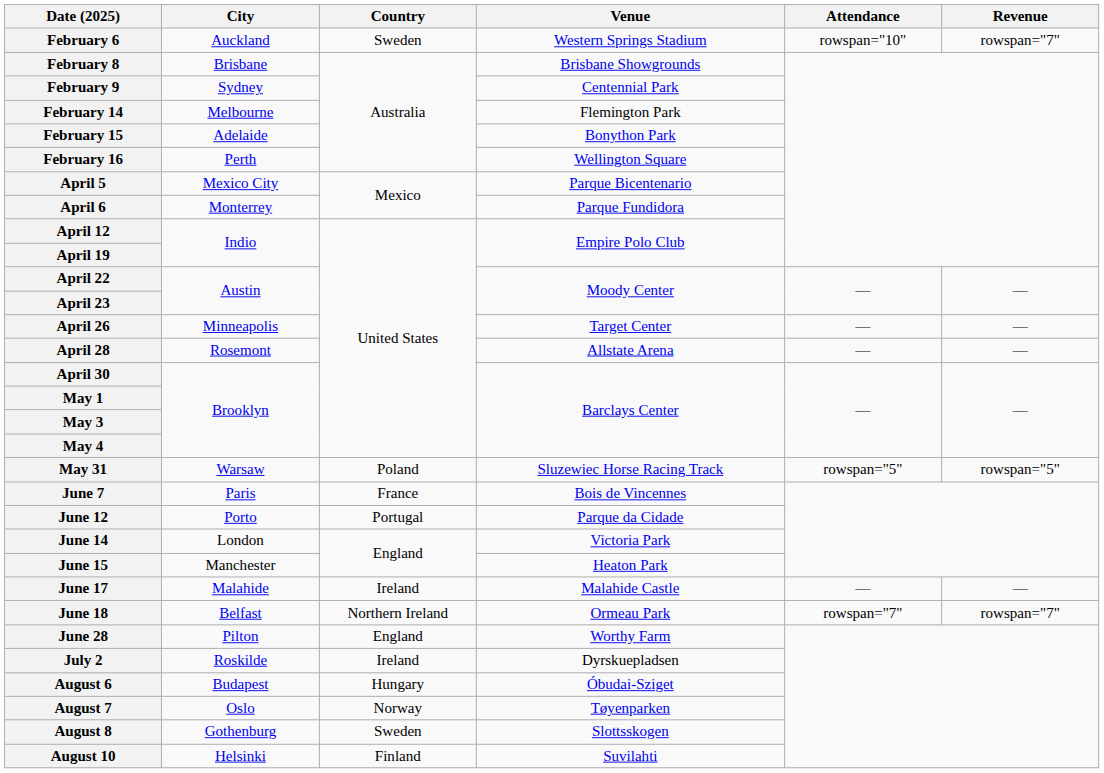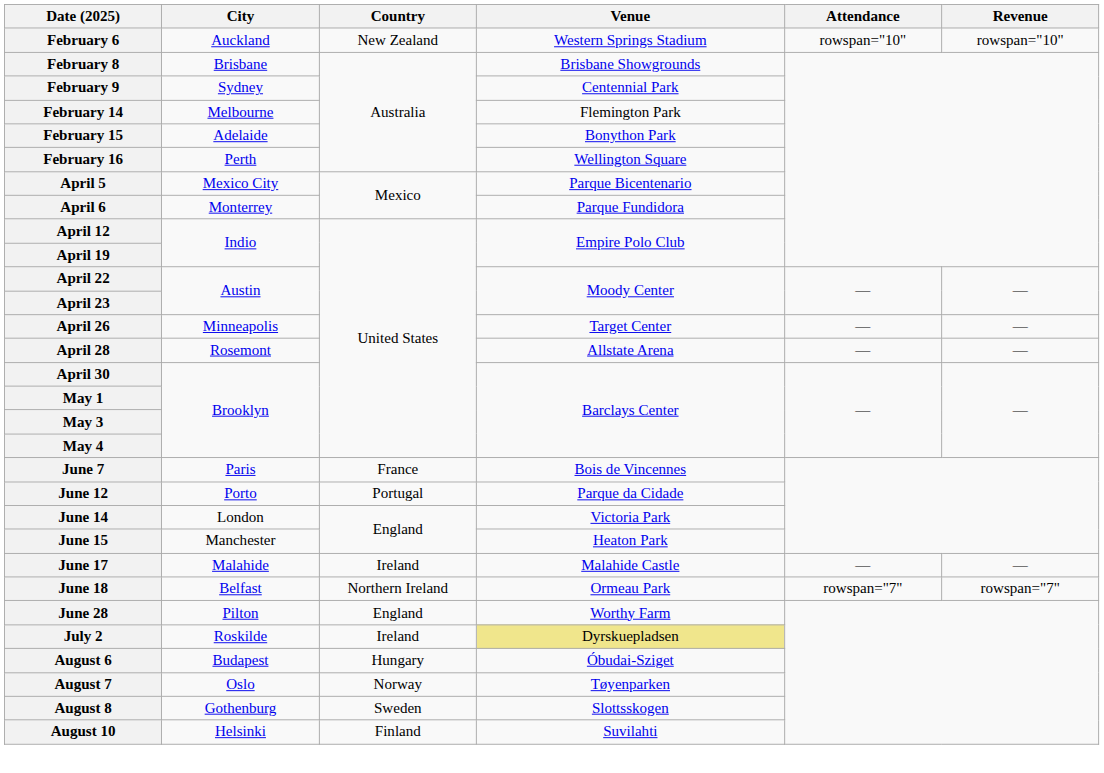(398, 40) Sweden -> (398, 40) New Zealand
(1020, 40) rowspan="7" -> (1020, 40) rowspan="10"
- row: (83, 469)
(630, 660) no background -> (630, 636) khaki background
